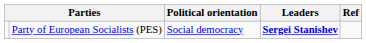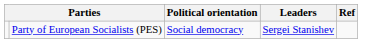(300, 30) bold -> (298, 30) normal
